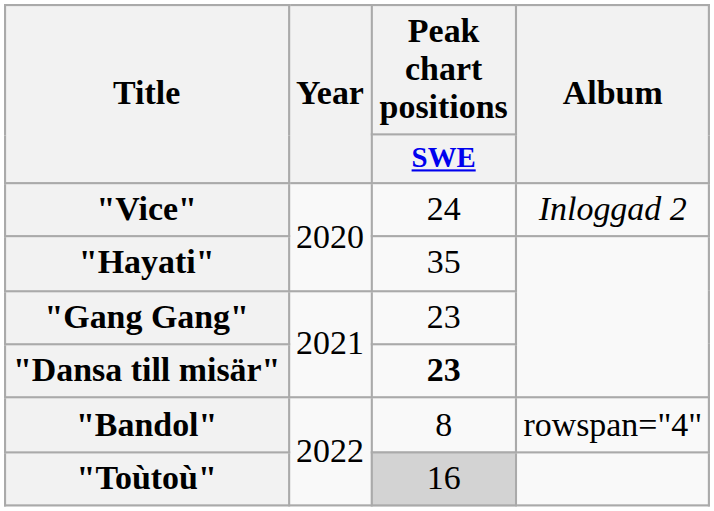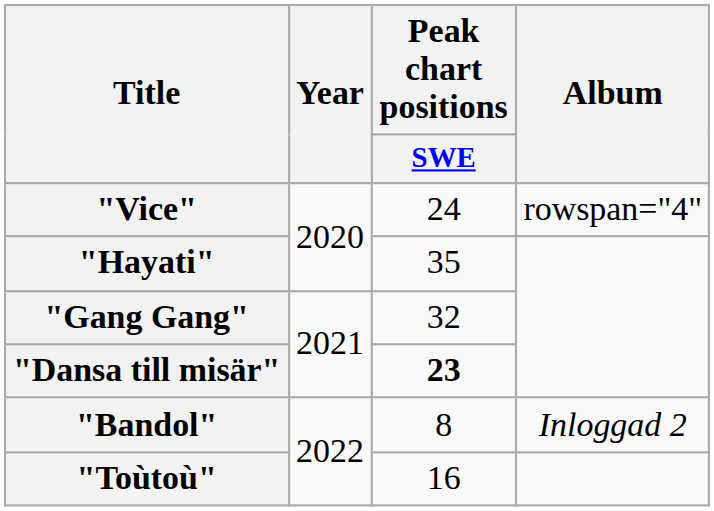(613, 209) Inloggad 2 -> (613, 209) rowspan="4"
(444, 316) 23 -> (444, 316) 32
(613, 424) rowspan="4" -> (613, 424) Inloggad 2
(444, 478) lightgrey background -> (444, 478) no background
